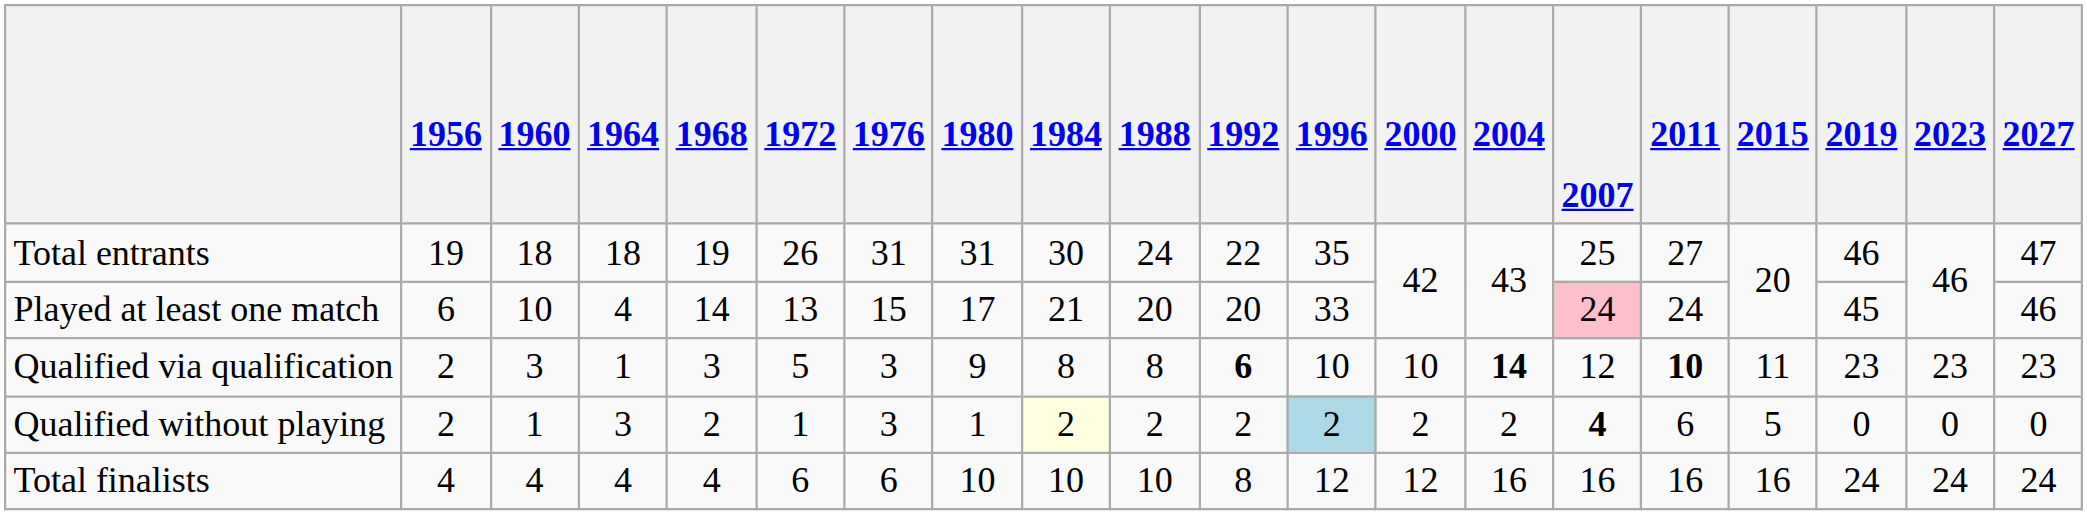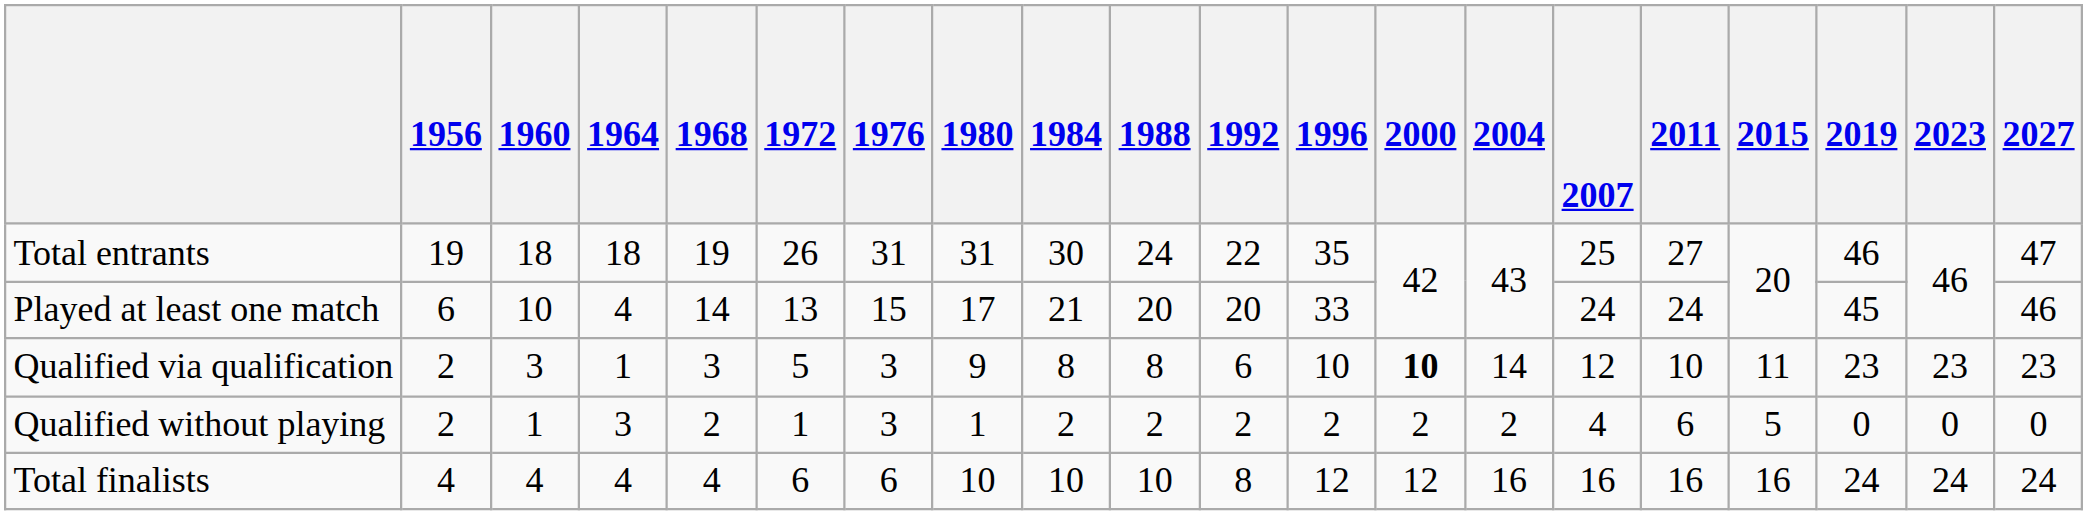(1598, 309) pink background -> (1598, 309) no background
(1243, 366) bold -> (1243, 366) normal
(1420, 366) normal -> (1420, 366) bold
(1509, 366) bold -> (1509, 366) normal
(1685, 366) bold -> (1685, 366) normal
(1066, 423) lightyellow background -> (1066, 423) no background
(1332, 423) lightblue background -> (1332, 423) no background
(1598, 423) bold -> (1598, 423) normal
